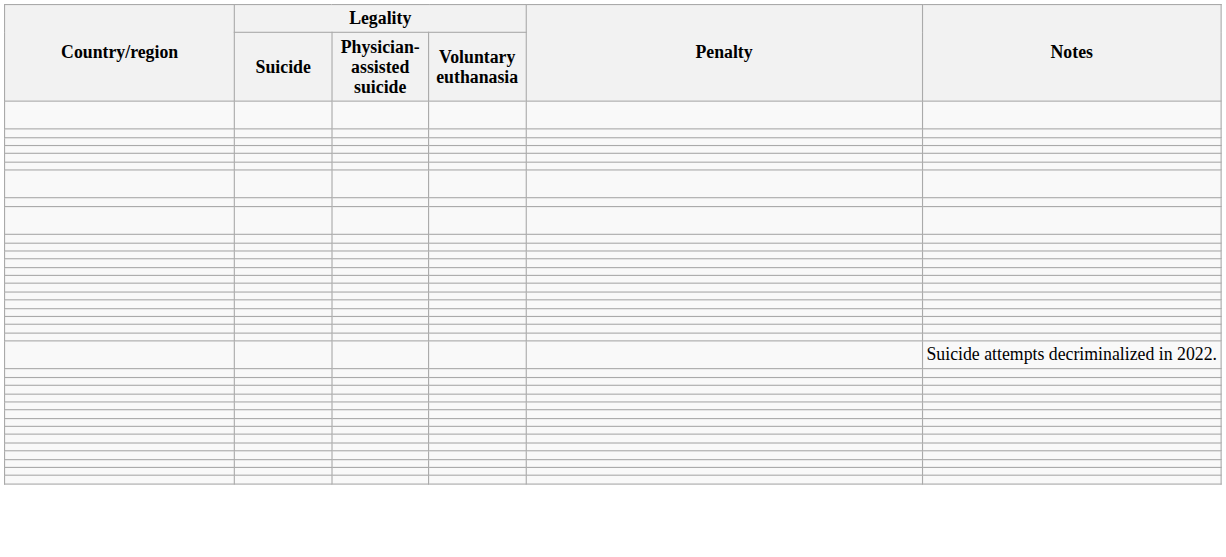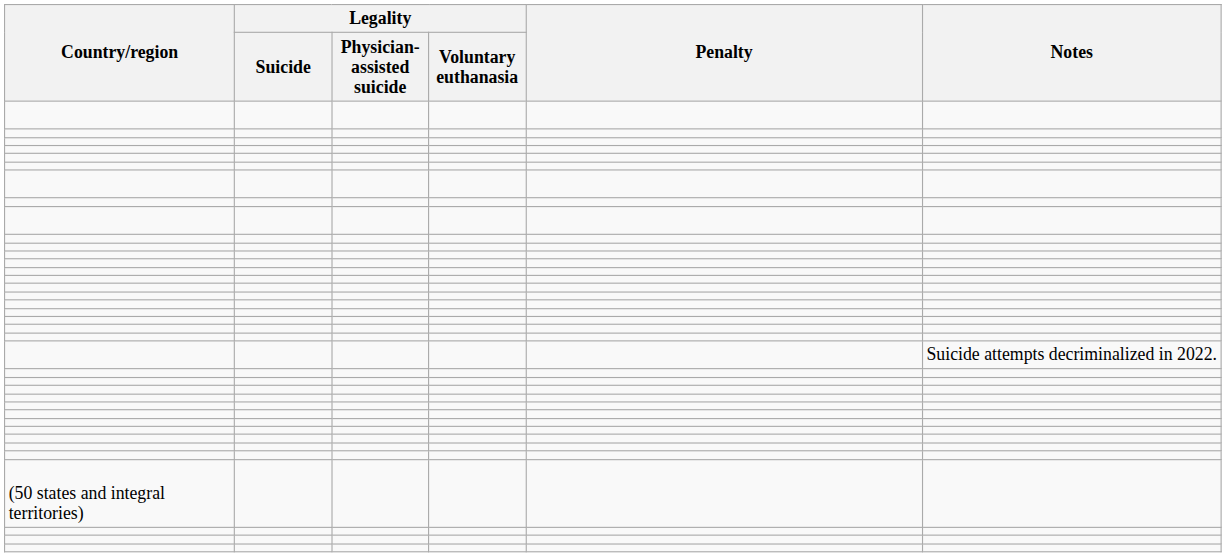+ row: (87, 503)
